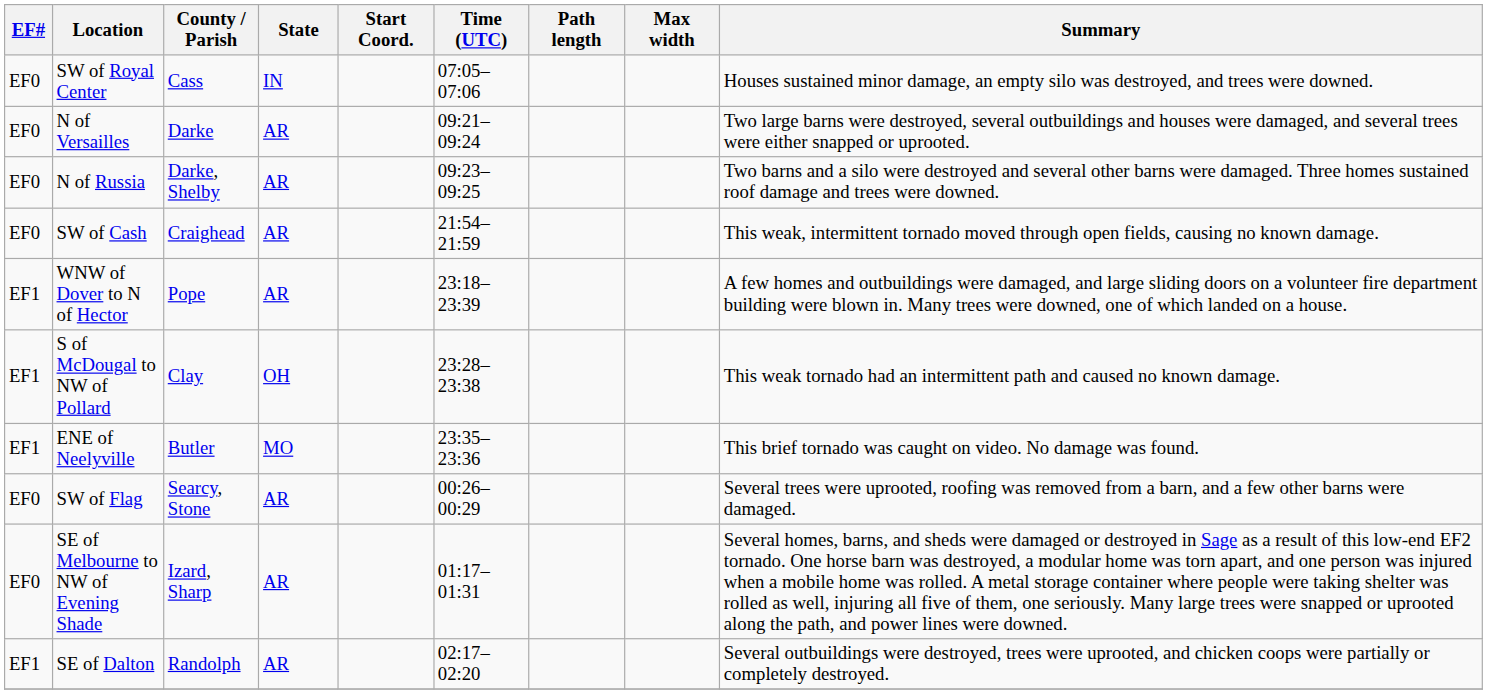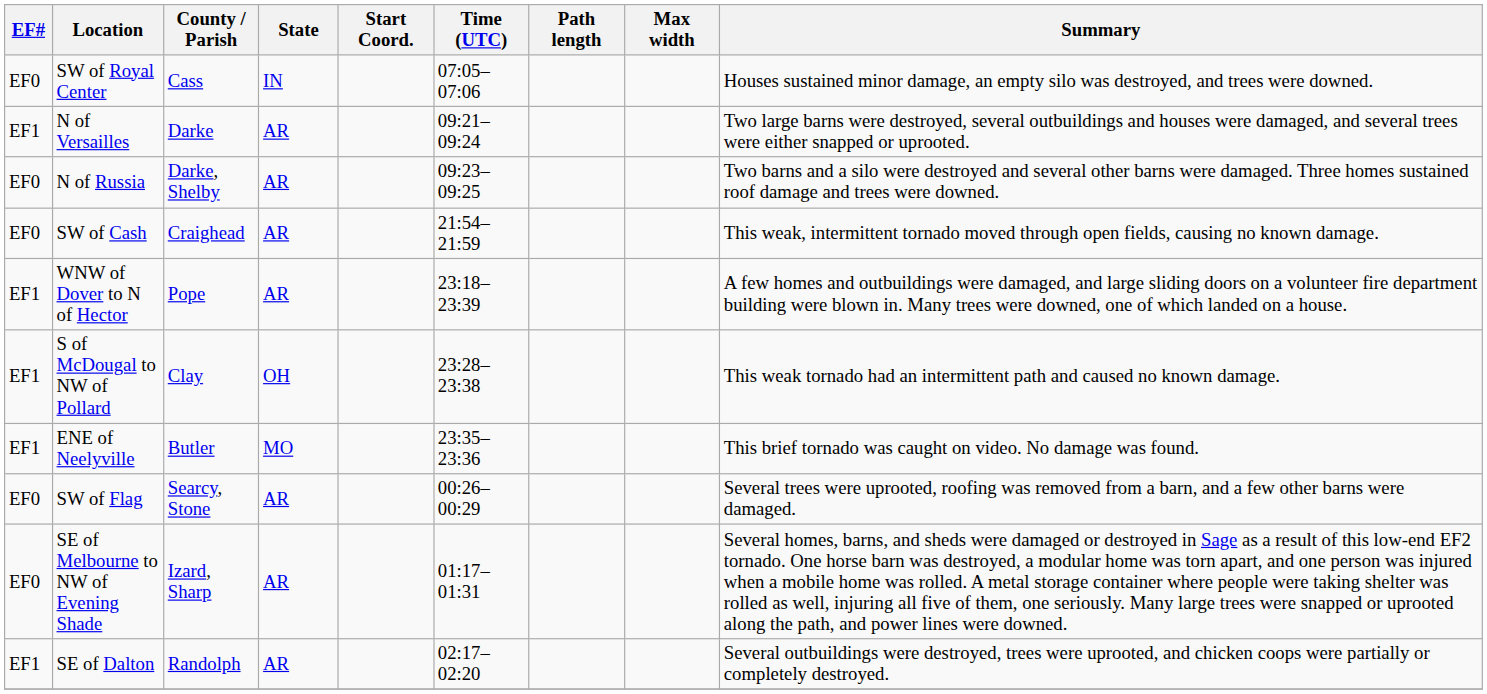(25, 131) EF0 -> (25, 131) EF1
